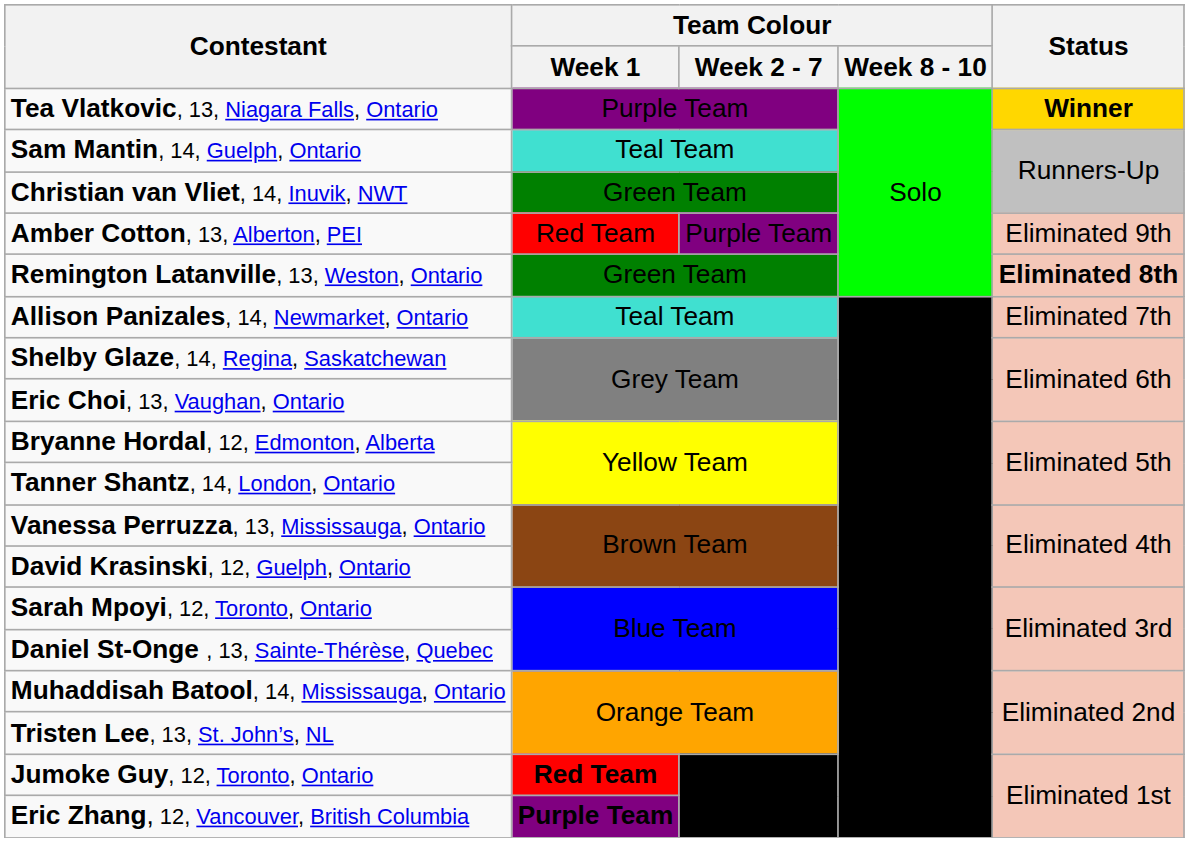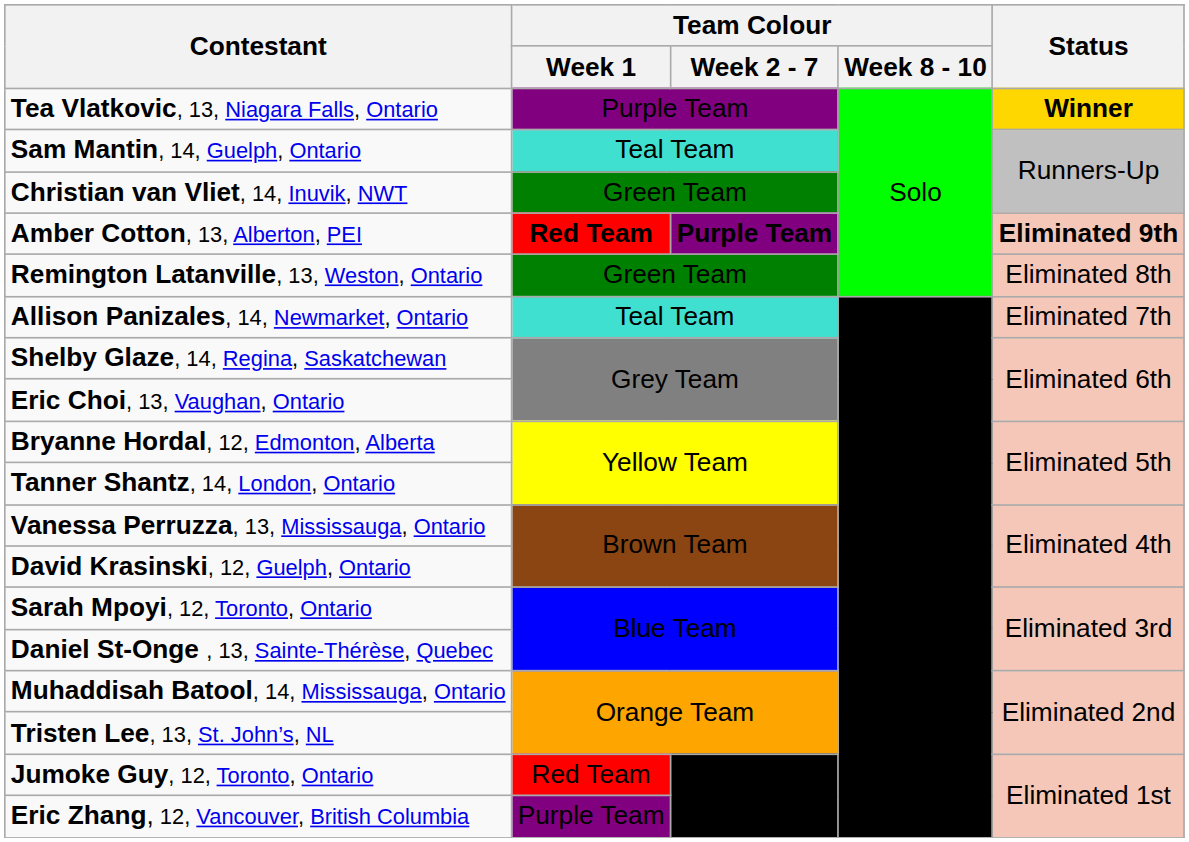(595, 233) normal -> (591, 233) bold
(759, 233) normal -> (754, 233) bold
(1089, 233) normal -> (1089, 233) bold
(1089, 274) bold -> (1089, 274) normal
(595, 774) bold -> (591, 774) normal
(595, 815) bold -> (591, 815) normal
